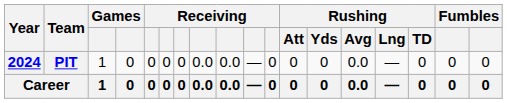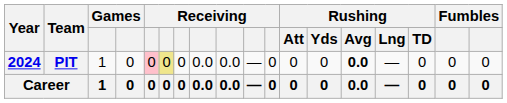(152, 62) no background -> (152, 62) pink background
(166, 62) no background -> (166, 62) khaki background
(358, 62) normal -> (358, 62) bold
